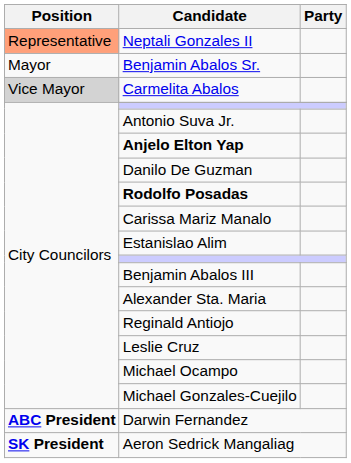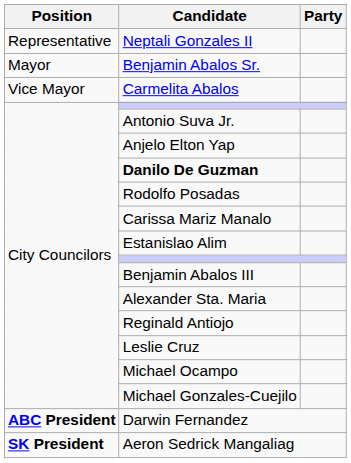(60, 41) lightsalmon background -> (60, 41) no background
(46, 89) lightgrey background -> (46, 89) no background
(183, 145) bold -> (179, 145) normal
(188, 169) normal -> (191, 169) bold
(185, 194) bold -> (181, 194) normal
